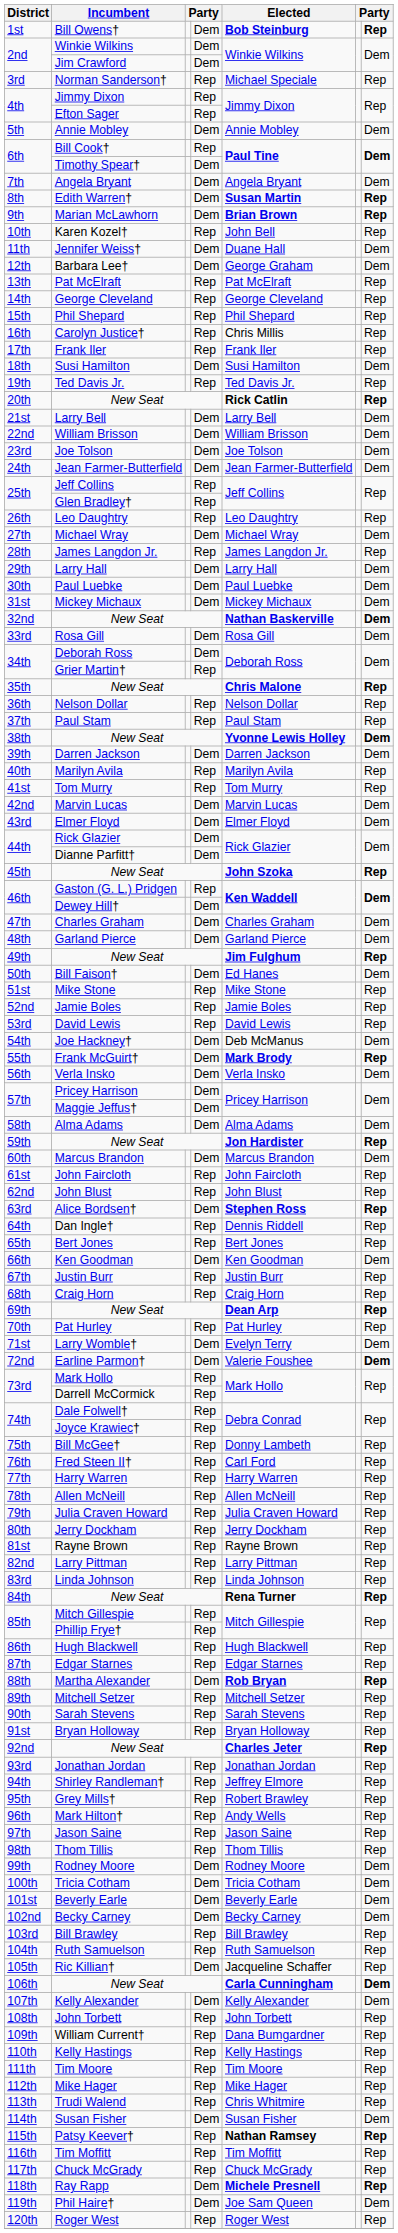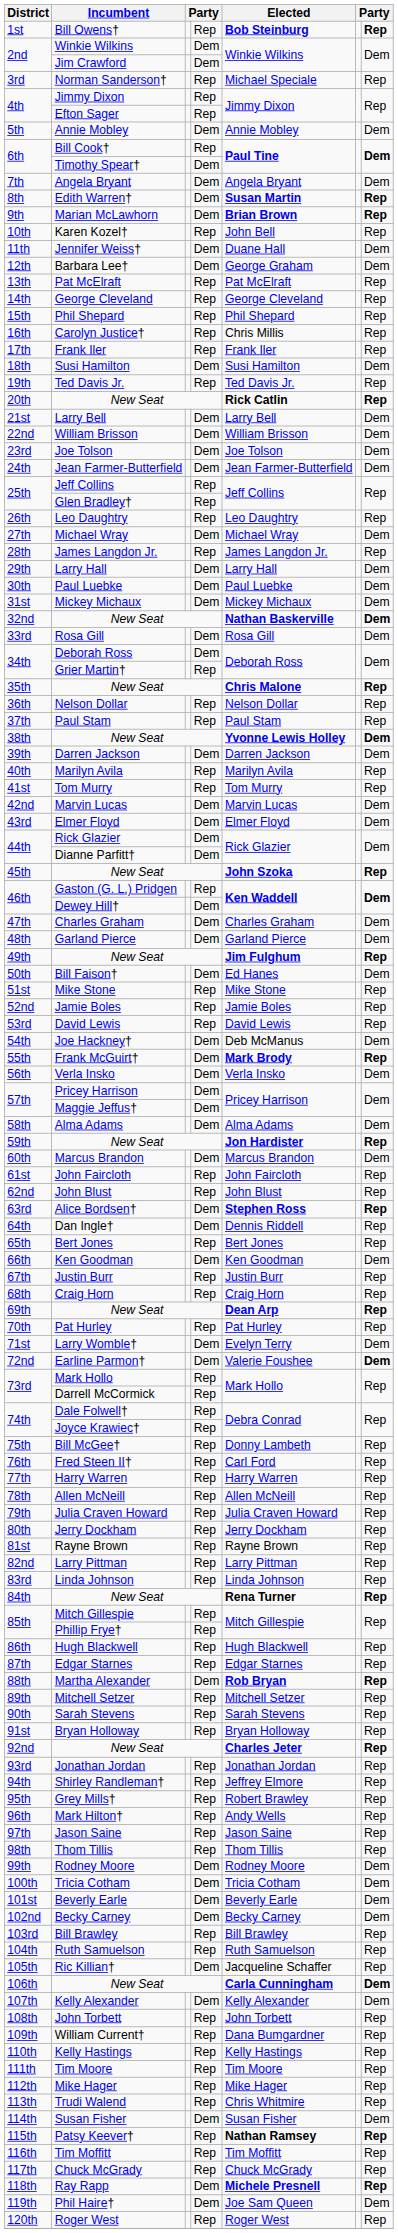(206, 29) Dem -> (205, 29) Rep
(205, 1226) Rep -> (206, 1226) Dem
